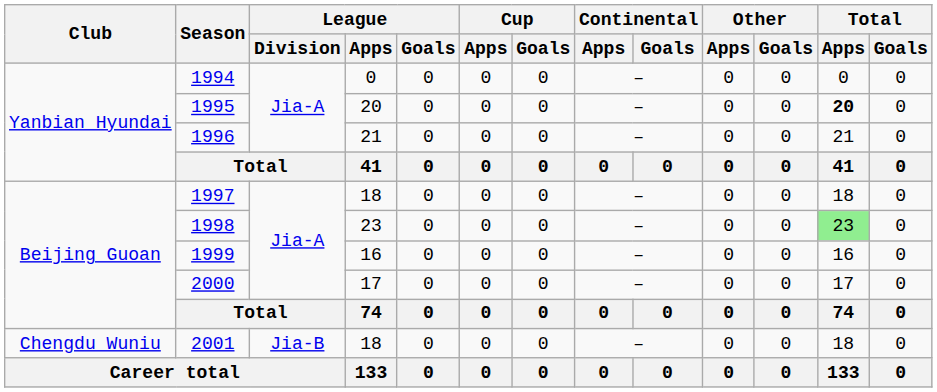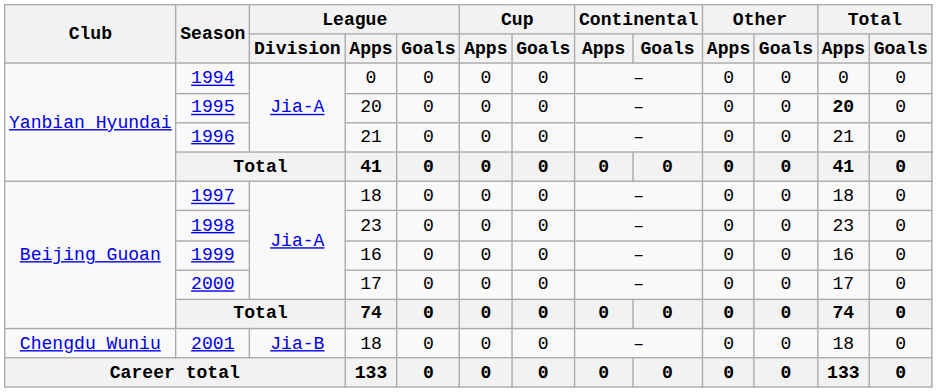(843, 226) lightgreen background -> (843, 226) no background
